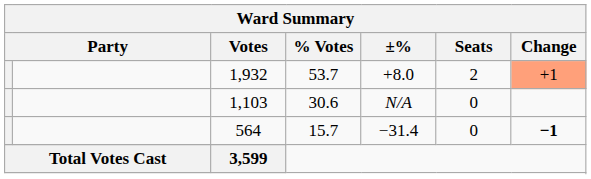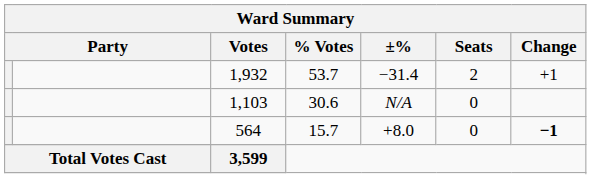(399, 74) +8.0 -> (399, 74) −31.4
(549, 74) lightsalmon background -> (549, 74) no background
(399, 131) −31.4 -> (399, 131) +8.0
